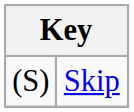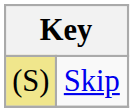(31, 80) no background -> (31, 80) khaki background
